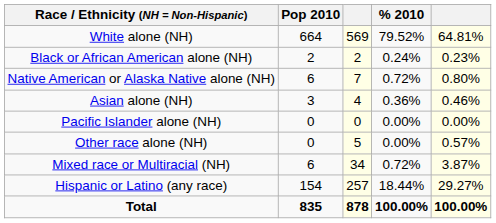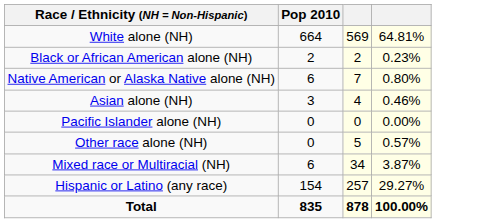- column: (402, 15)
